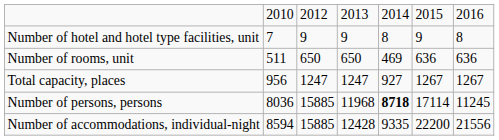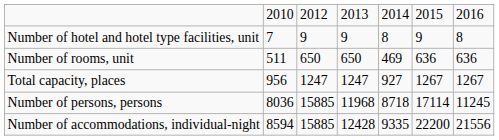(395, 102) bold -> (395, 102) normal
